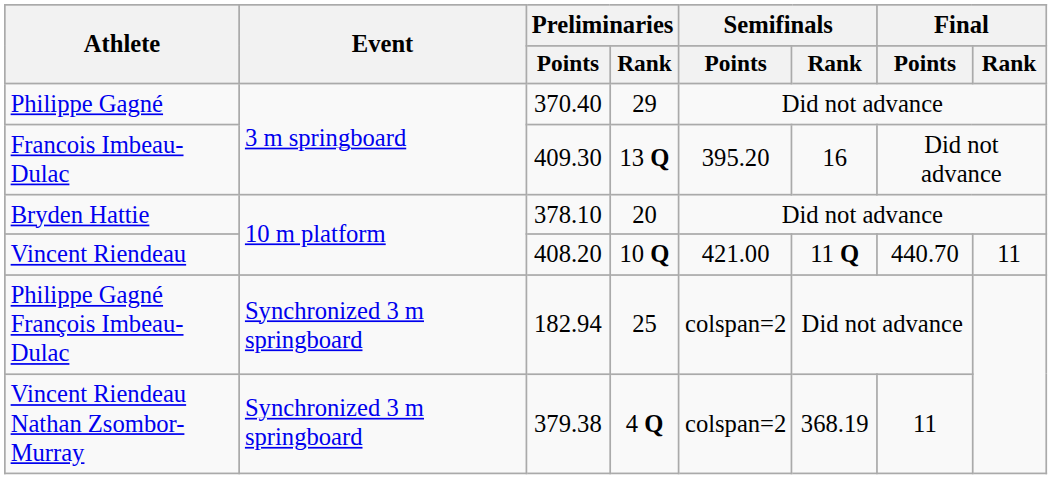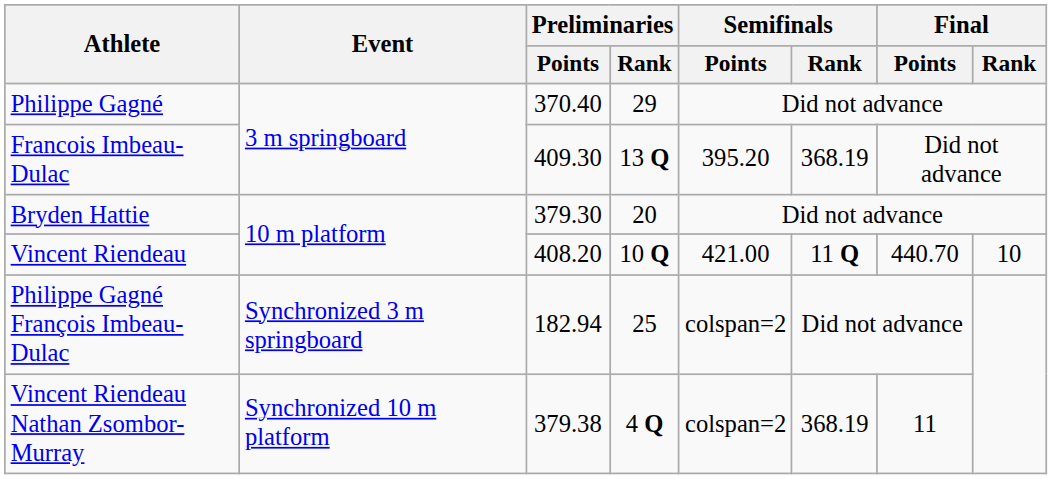(835, 159) 16 -> (835, 159) 368.19
(568, 214) 378.10 -> (568, 214) 379.30
(1009, 255) 11 -> (1009, 255) 10
(334, 423) Synchronized 3 m springboard -> (341, 423) Synchronized 10 m platform
